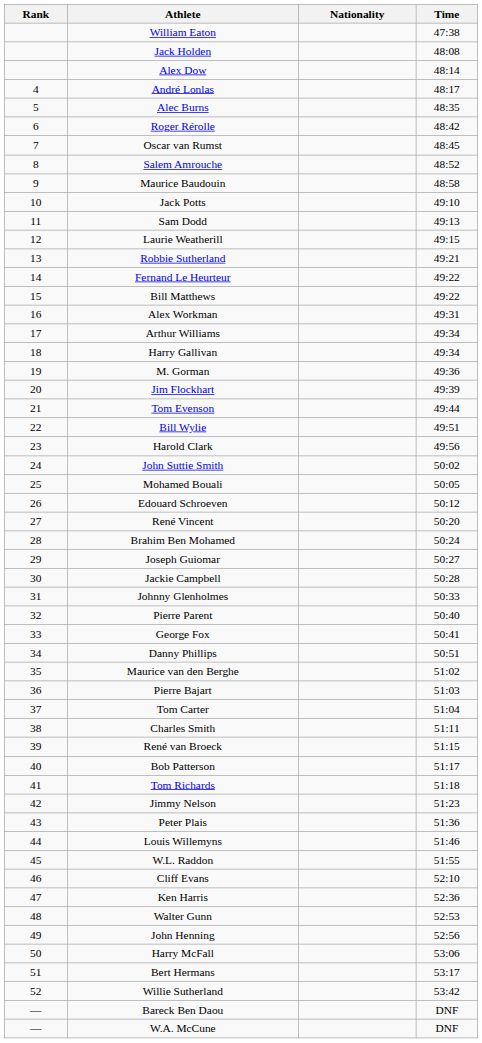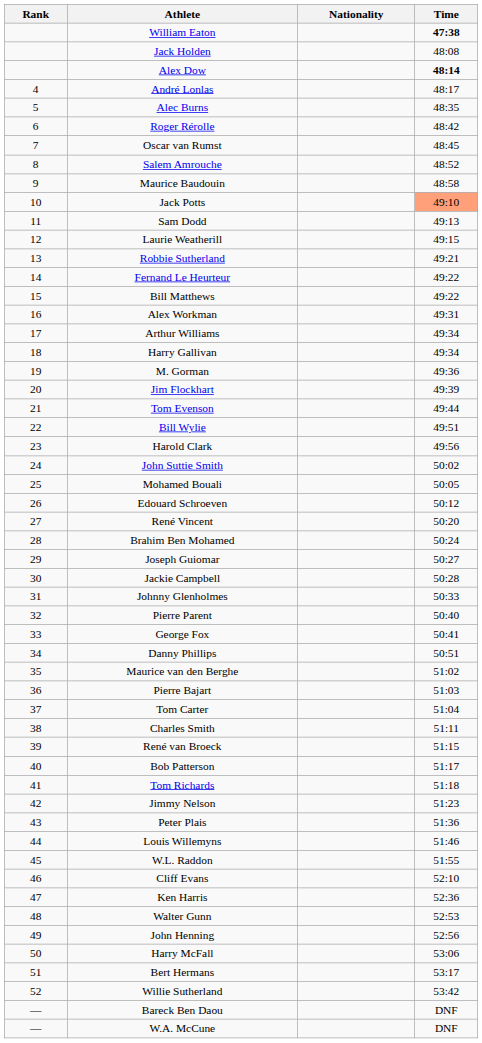(447, 32) normal -> (446, 32) bold
(447, 70) normal -> (446, 70) bold
(447, 202) no background -> (446, 202) lightsalmon background
